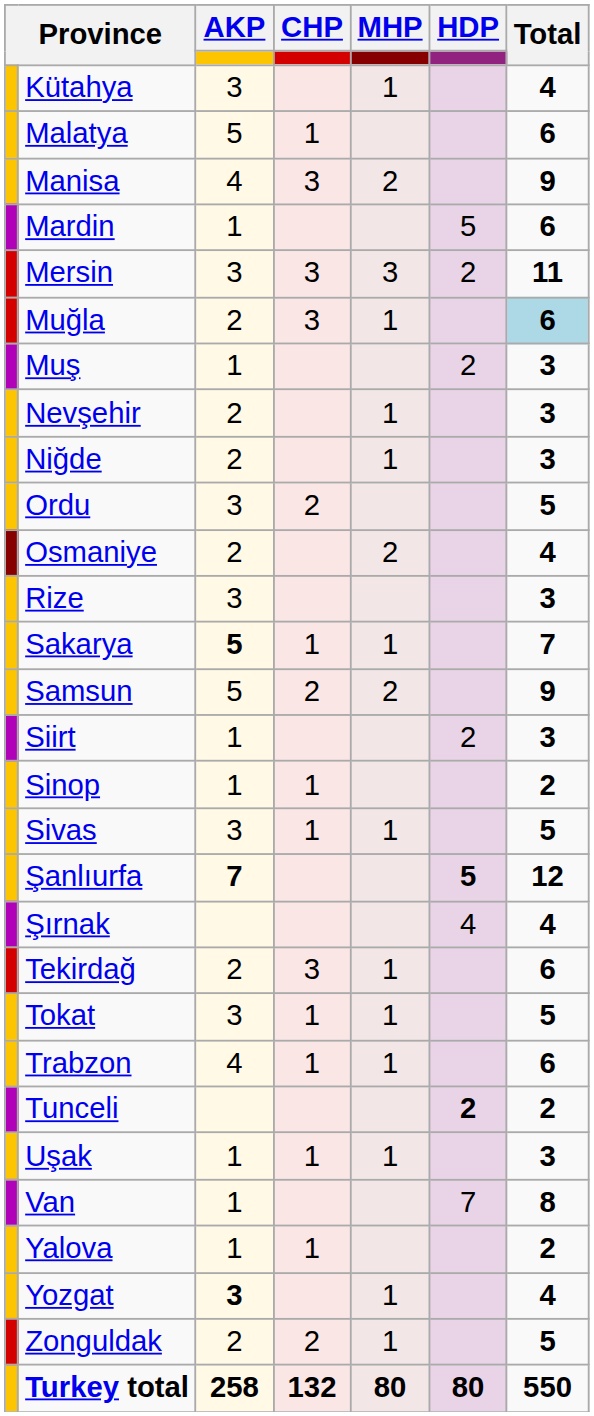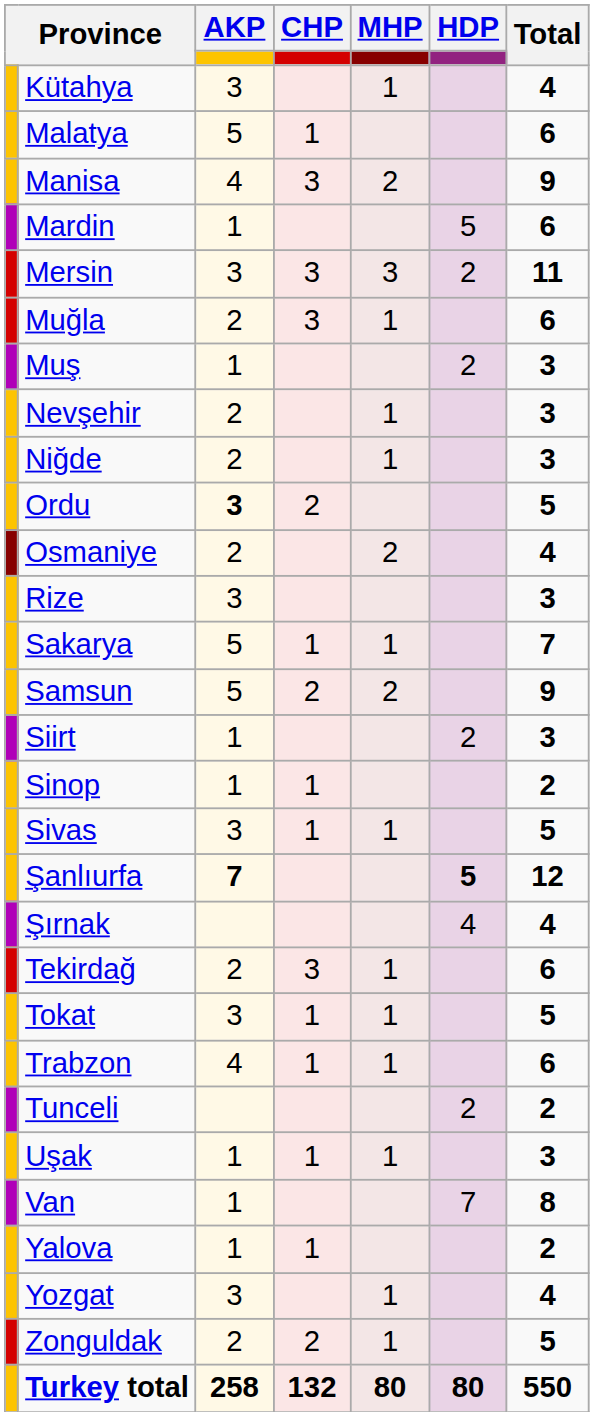(548, 319) lightblue background -> (548, 319) no background
(234, 505) normal -> (234, 505) bold
(234, 644) bold -> (234, 644) normal
(468, 1109) bold -> (468, 1109) normal
(234, 1294) bold -> (234, 1294) normal
